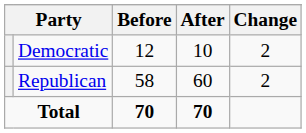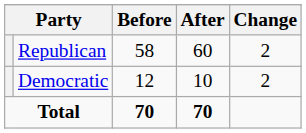rows swapped: (62, 81) <-> (63, 50)
